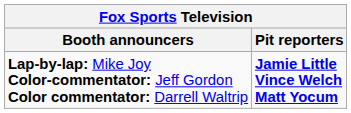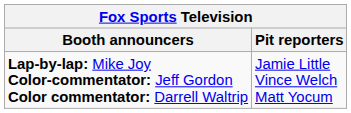(299, 80) bold -> (296, 80) normal
